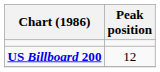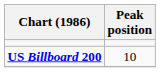(130, 56) 12 -> (130, 56) 10
